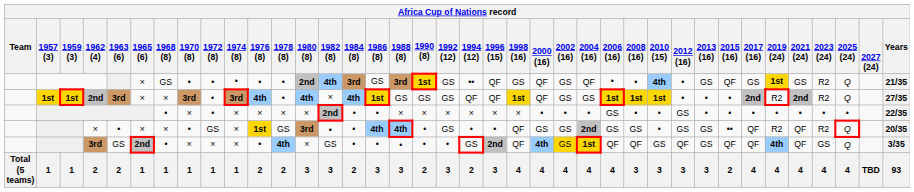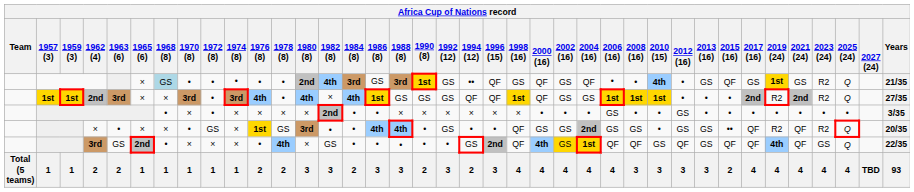(166, 81) no background -> (166, 81) lightblue background
(896, 113) 22/35 -> (896, 113) 3/35
(896, 144) 3/35 -> (896, 144) 22/35
